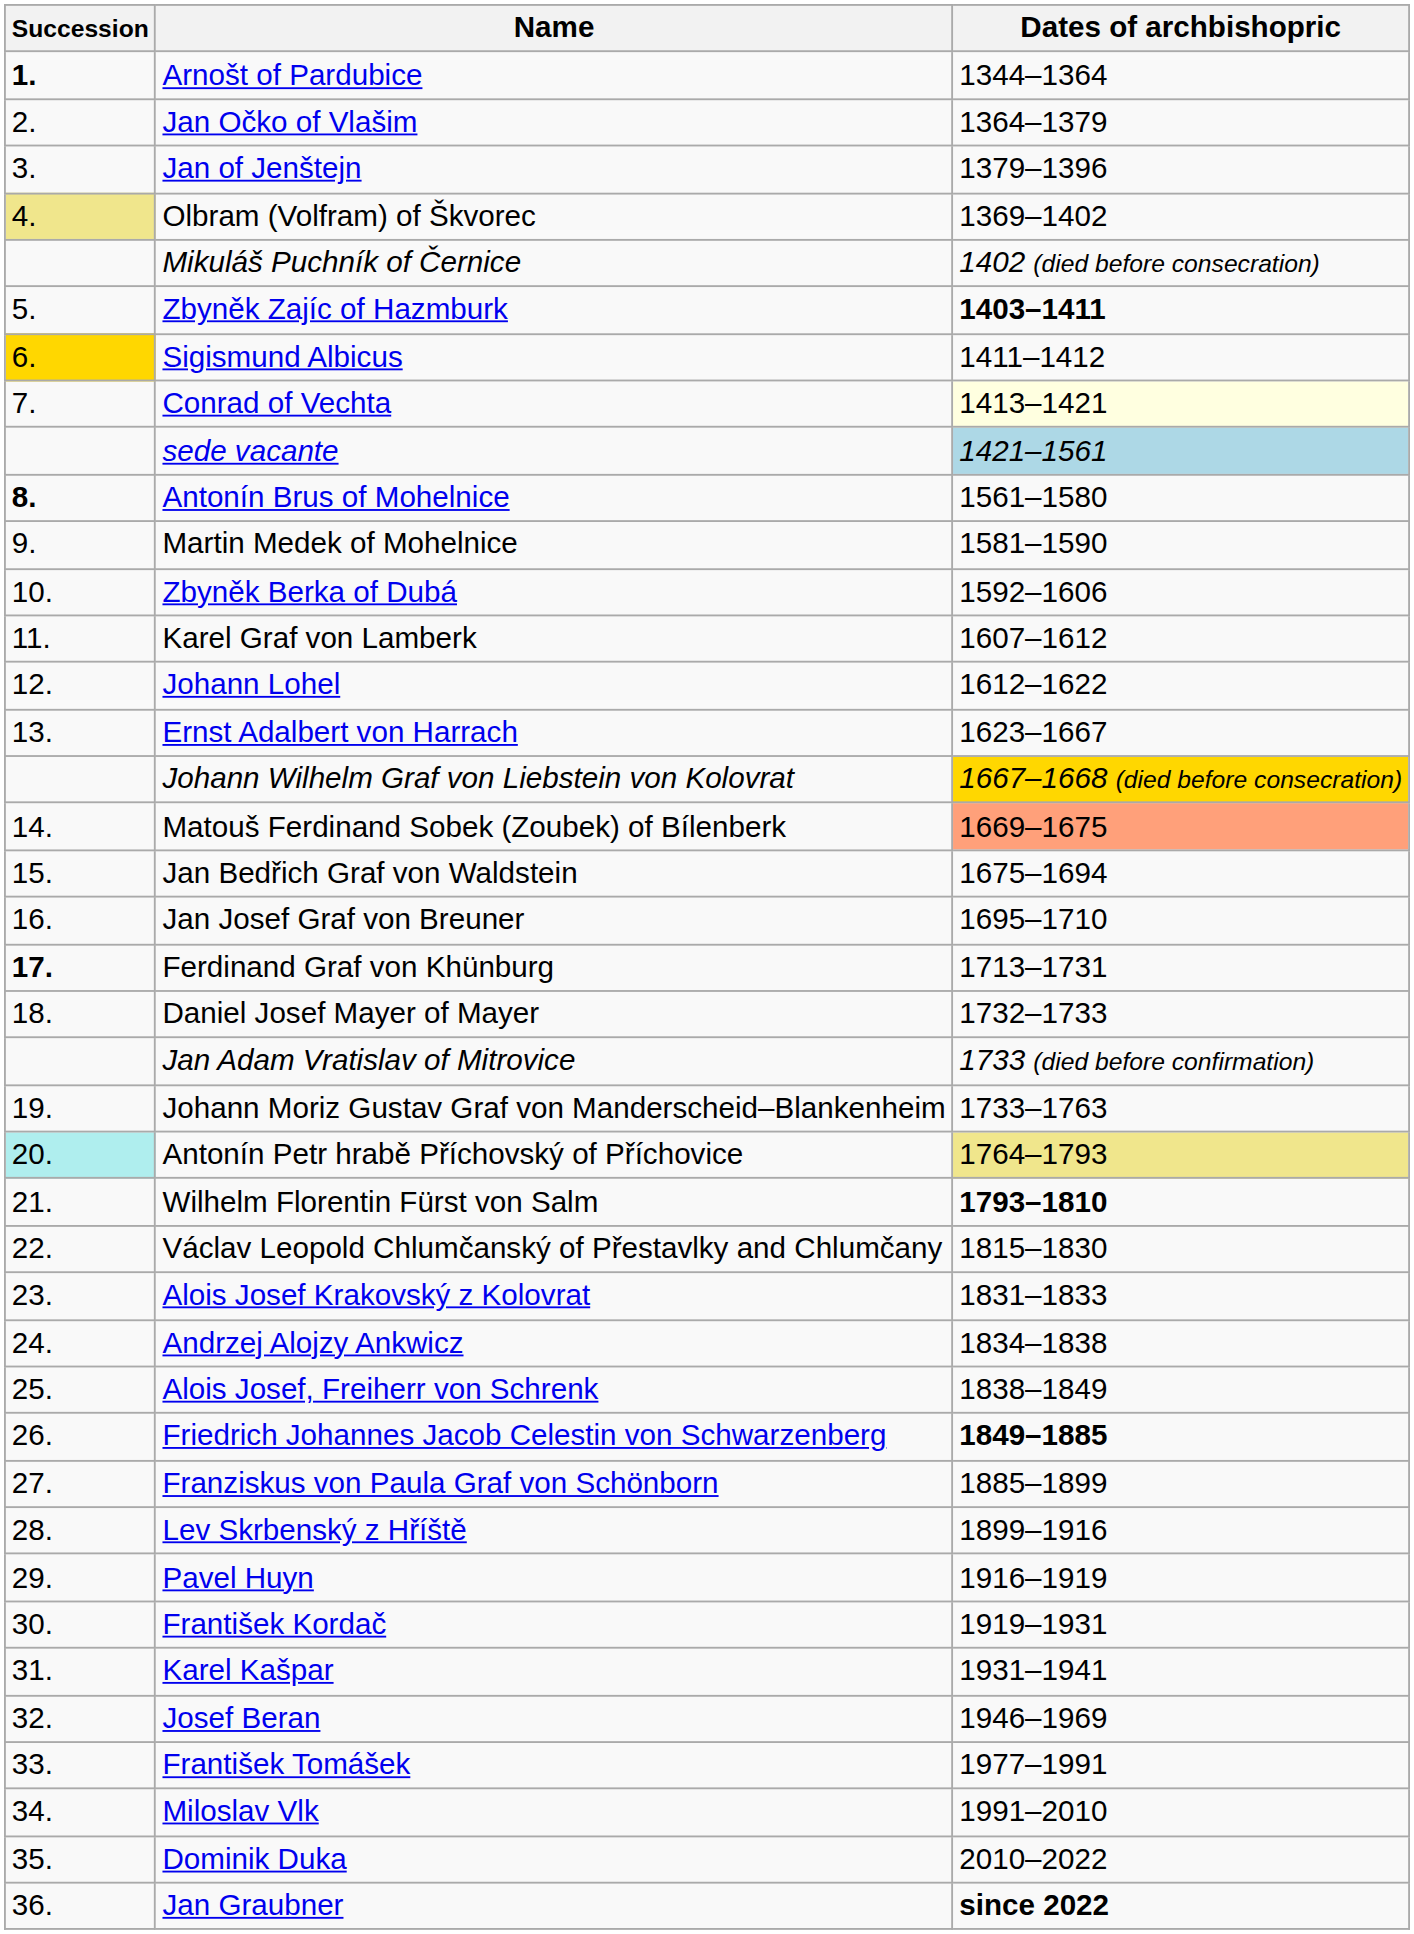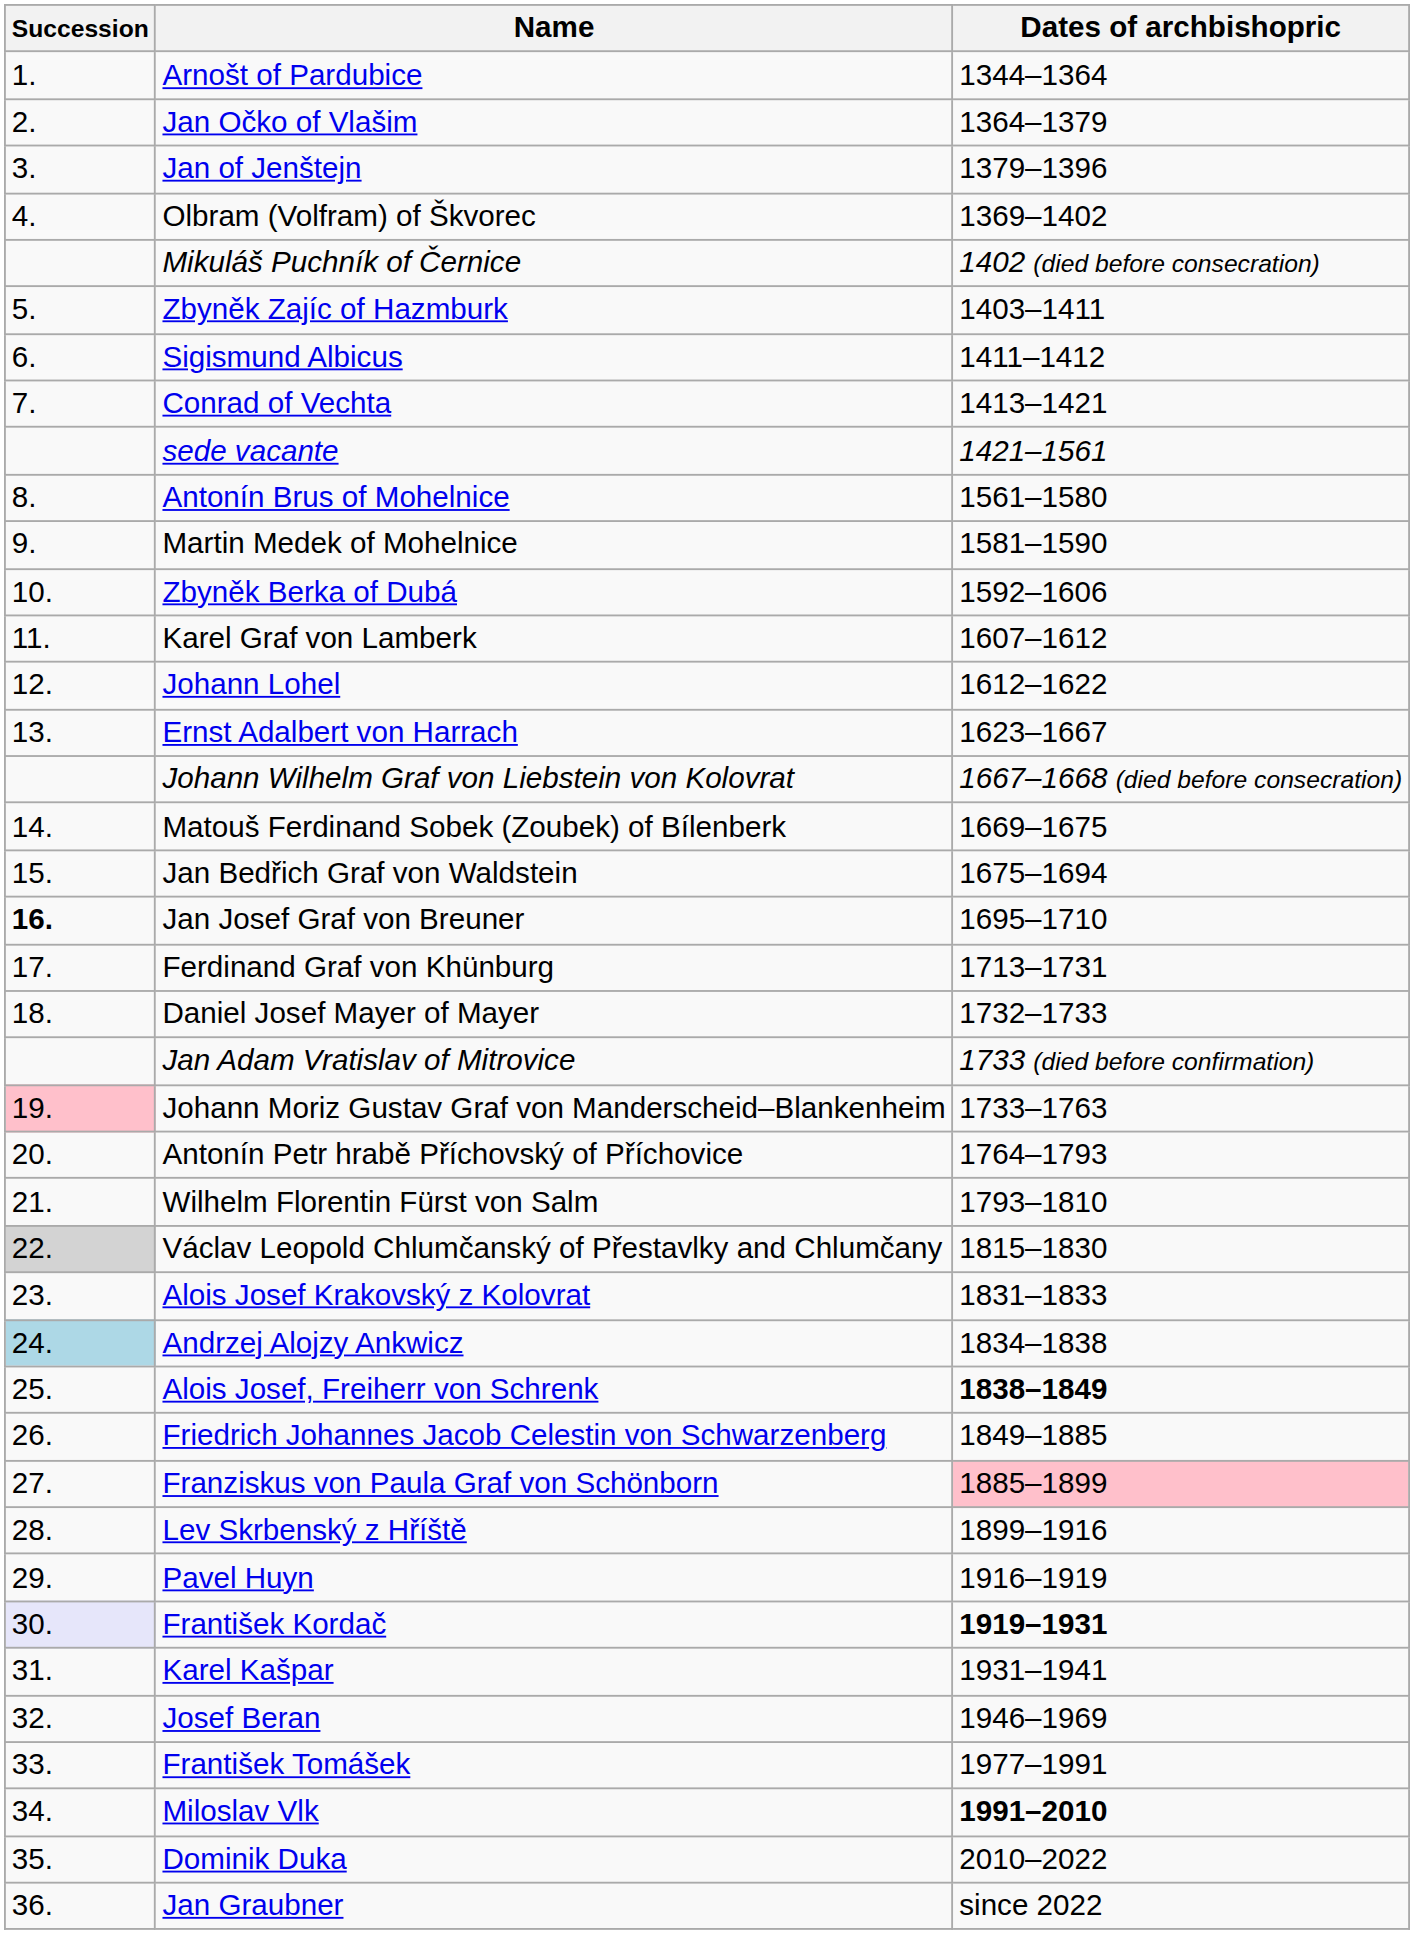(24, 74) bold -> (24, 74) normal
(24, 215) khaki background -> (24, 215) no background
(1033, 309) bold -> (1032, 309) normal
(24, 356) gold background -> (24, 356) no background
(1033, 403) lightyellow background -> (1033, 403) no background
(1033, 450) lightblue background -> (1033, 450) no background
(24, 497) bold -> (24, 497) normal
(1181, 779) gold background -> (1181, 779) no background
(1033, 826) lightsalmon background -> (1033, 826) no background
(32, 919) normal -> (32, 919) bold
(32, 966) bold -> (32, 966) normal
(32, 1107) no background -> (32, 1107) pink background
(32, 1154) paleturquoise background -> (32, 1154) no background
(1033, 1154) khaki background -> (1033, 1154) no background
(1033, 1201) bold -> (1033, 1201) normal
(32, 1248) no background -> (32, 1248) lightgrey background
(32, 1342) no background -> (32, 1342) lightblue background
(1033, 1389) normal -> (1033, 1389) bold
(1033, 1436) bold -> (1033, 1436) normal
(1033, 1483) no background -> (1033, 1483) pink background
(32, 1624) no background -> (32, 1624) lavender background
(1033, 1624) normal -> (1033, 1624) bold
(1033, 1811) normal -> (1033, 1811) bold
(1034, 1905) bold -> (1031, 1905) normal
